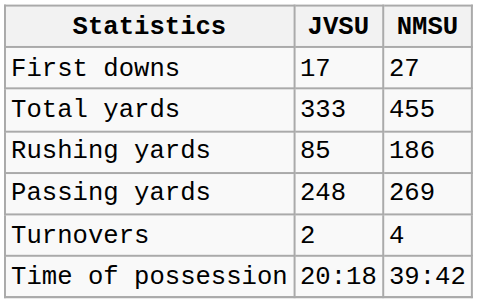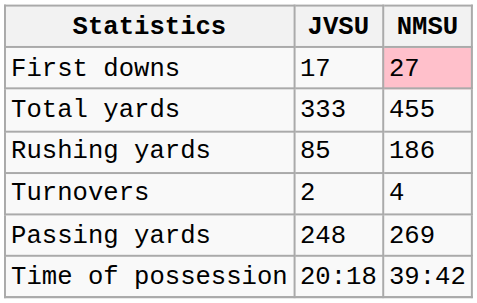(404, 68) no background -> (404, 68) pink background
rows swapped: (111, 193) <-> (80, 235)
